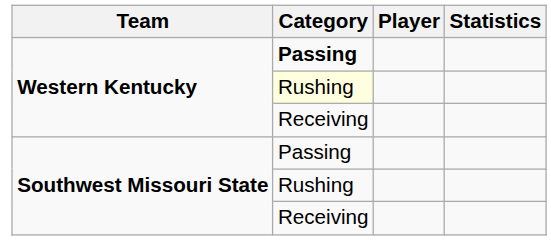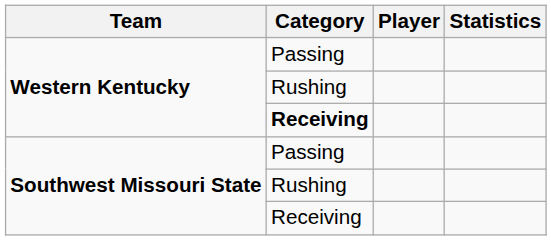(317, 54) bold -> (308, 54) normal
(316, 86) lightyellow background -> (309, 86) no background
(323, 119) normal -> (320, 119) bold
